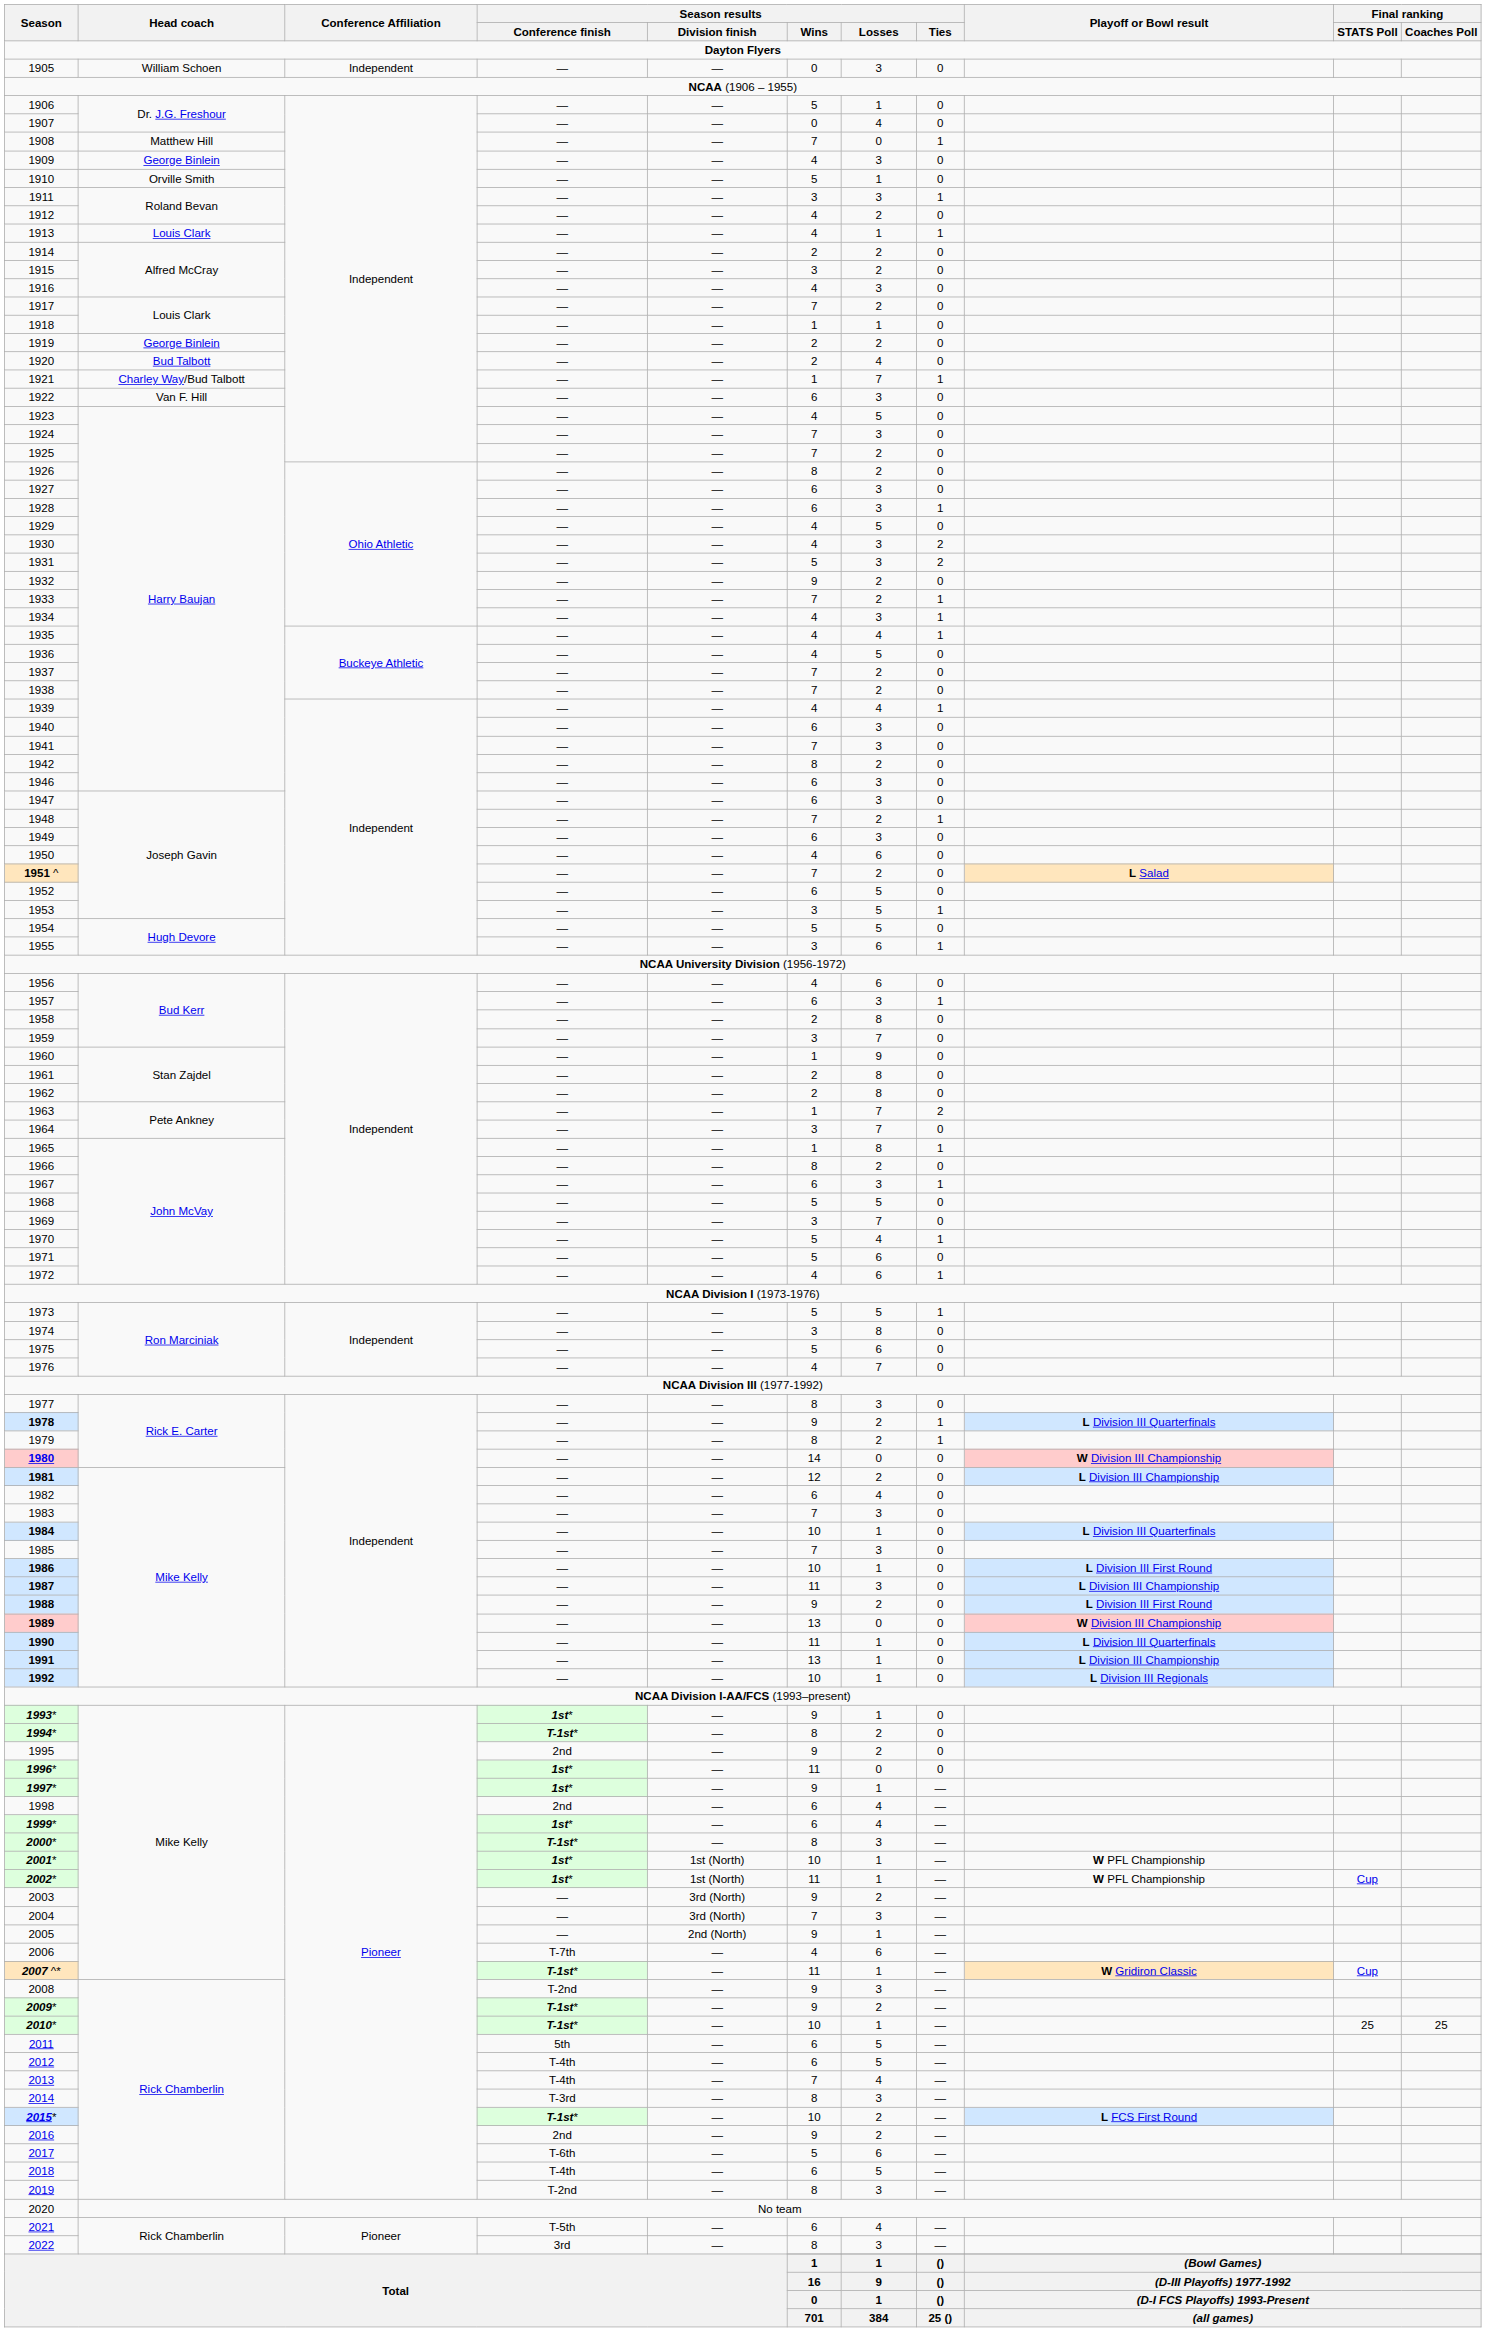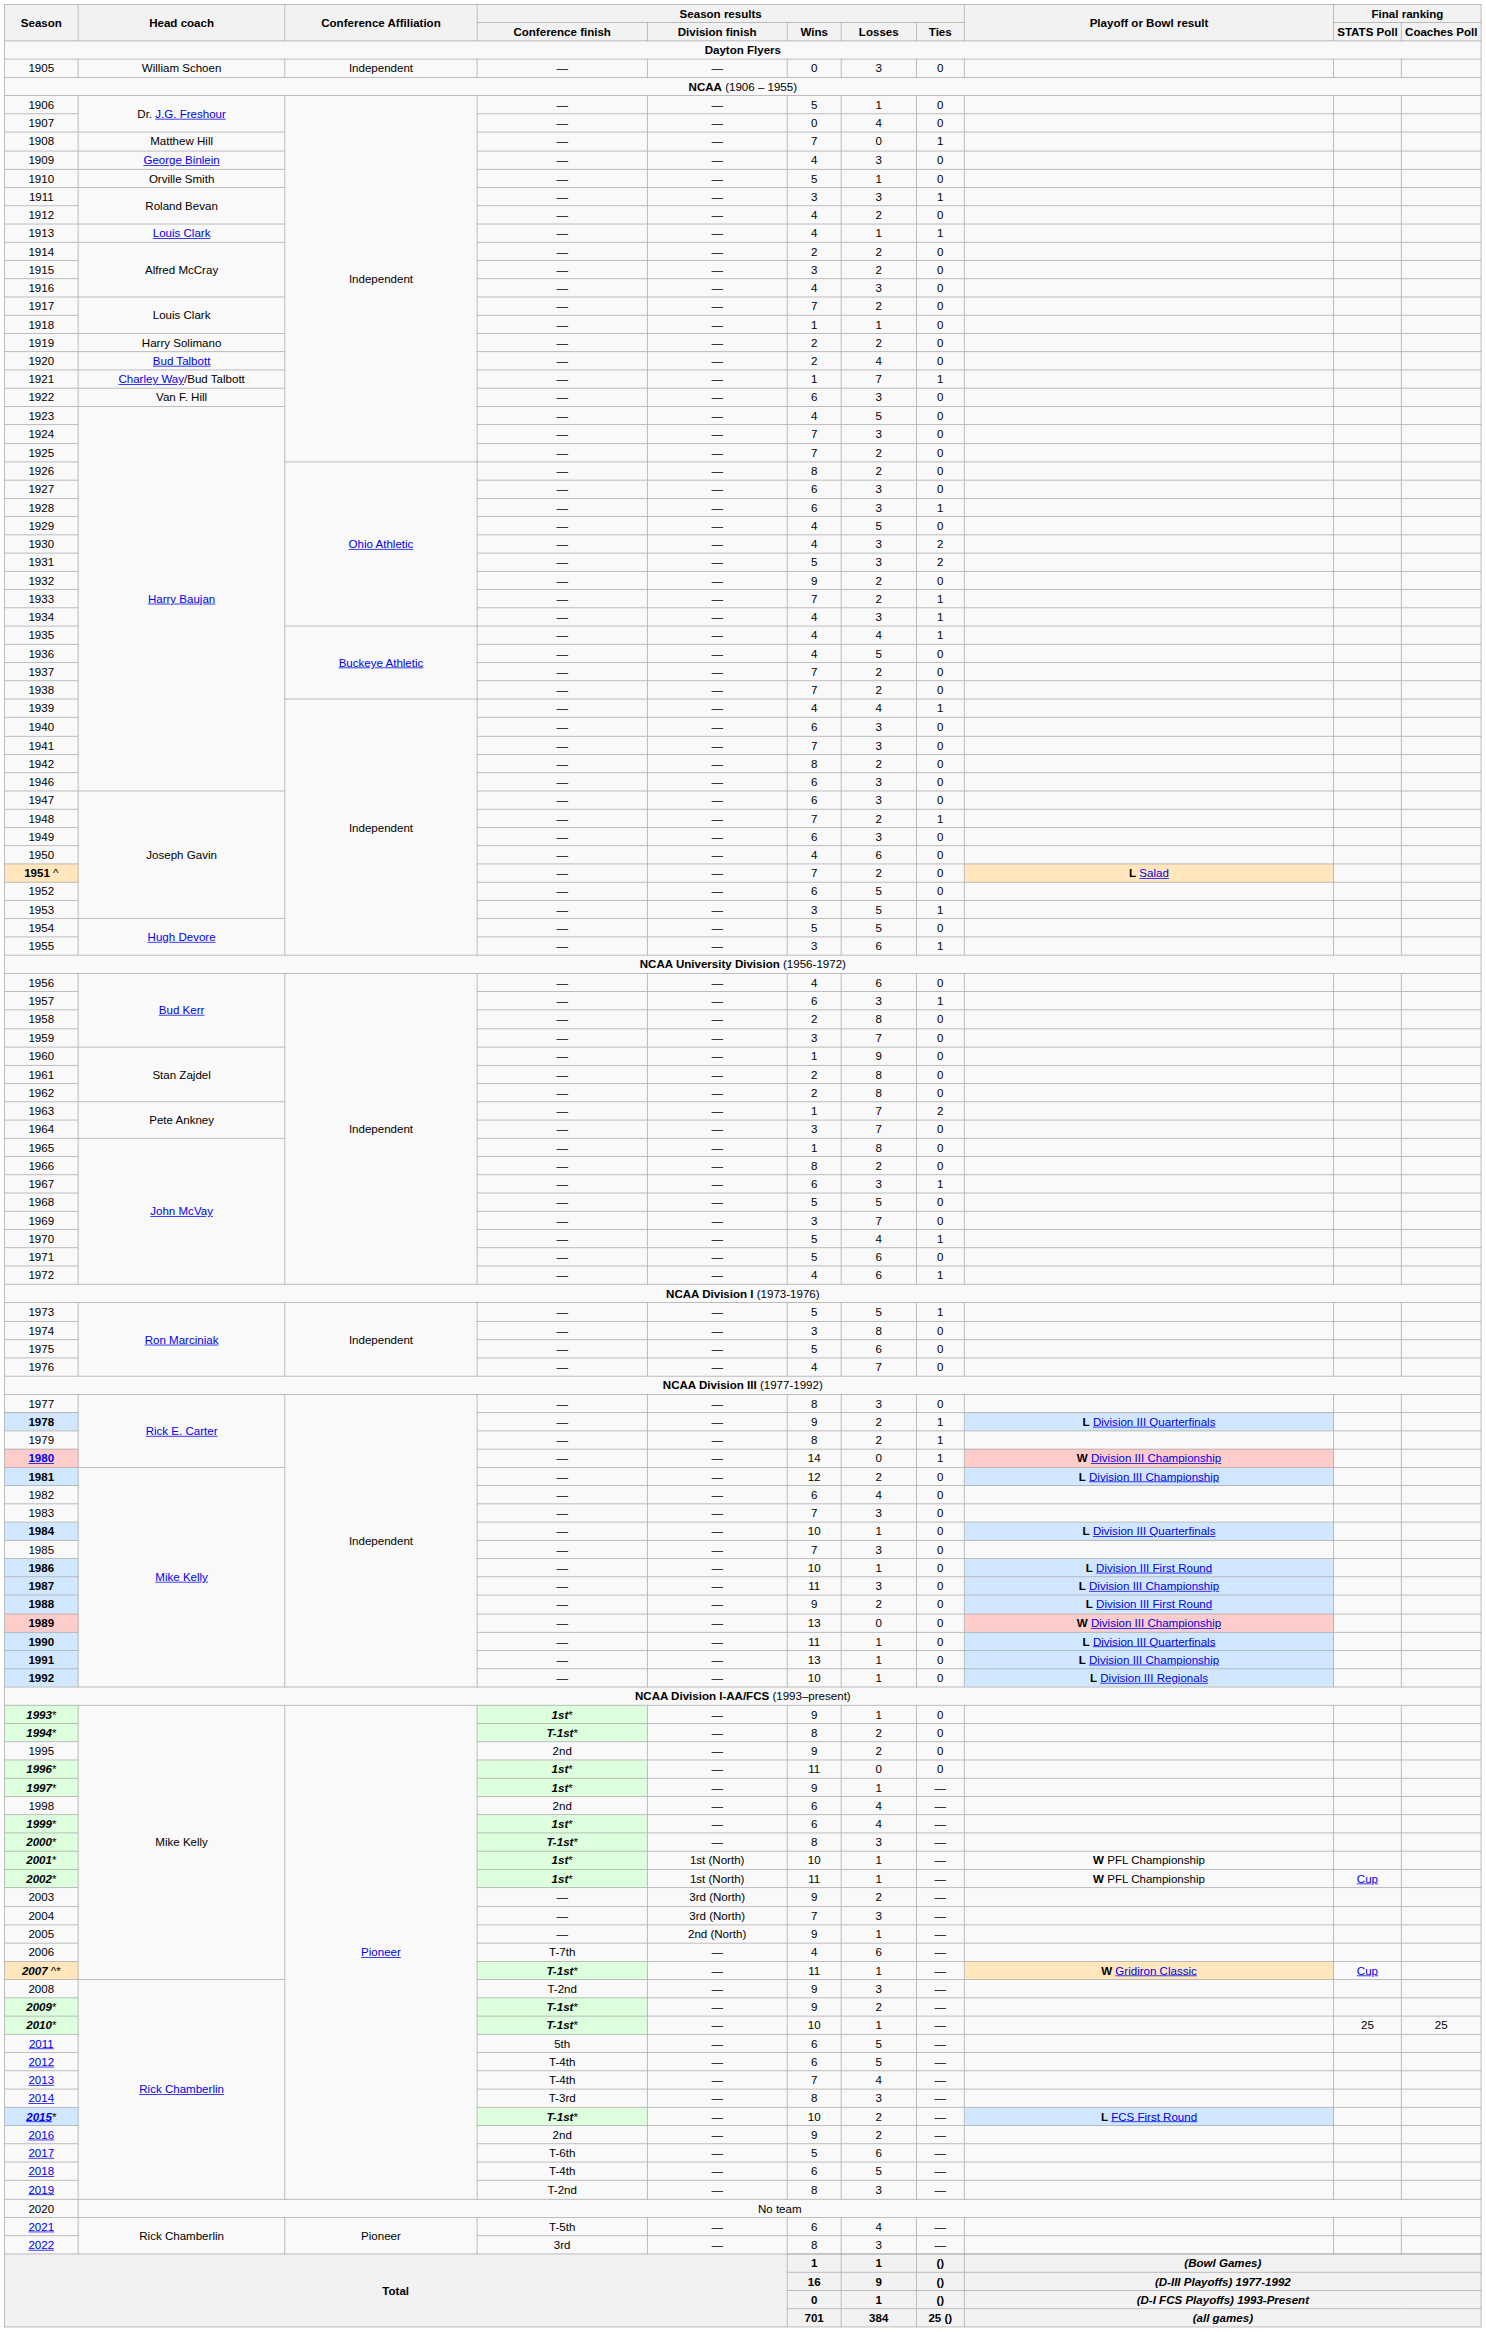(182, 343) George Binlein -> (182, 343) Harry Solimano
(940, 1148) 1 -> (940, 1148) 0
(940, 1458) 0 -> (940, 1458) 1
